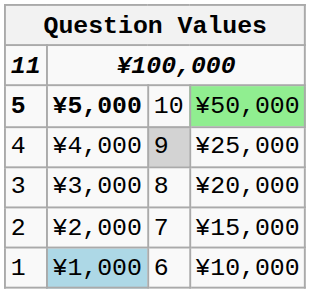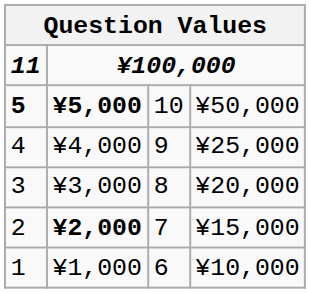(248, 106) lightgreen background -> (248, 106) no background
(161, 147) lightgrey background -> (161, 147) no background
(97, 228) normal -> (97, 228) bold
(97, 268) lightblue background -> (97, 268) no background
